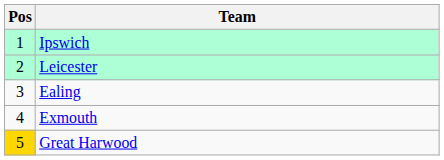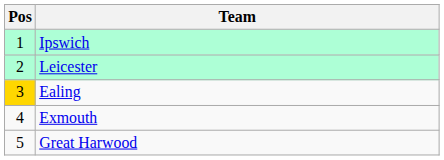(20, 92) no background -> (20, 92) gold background
(20, 142) gold background -> (20, 142) no background
